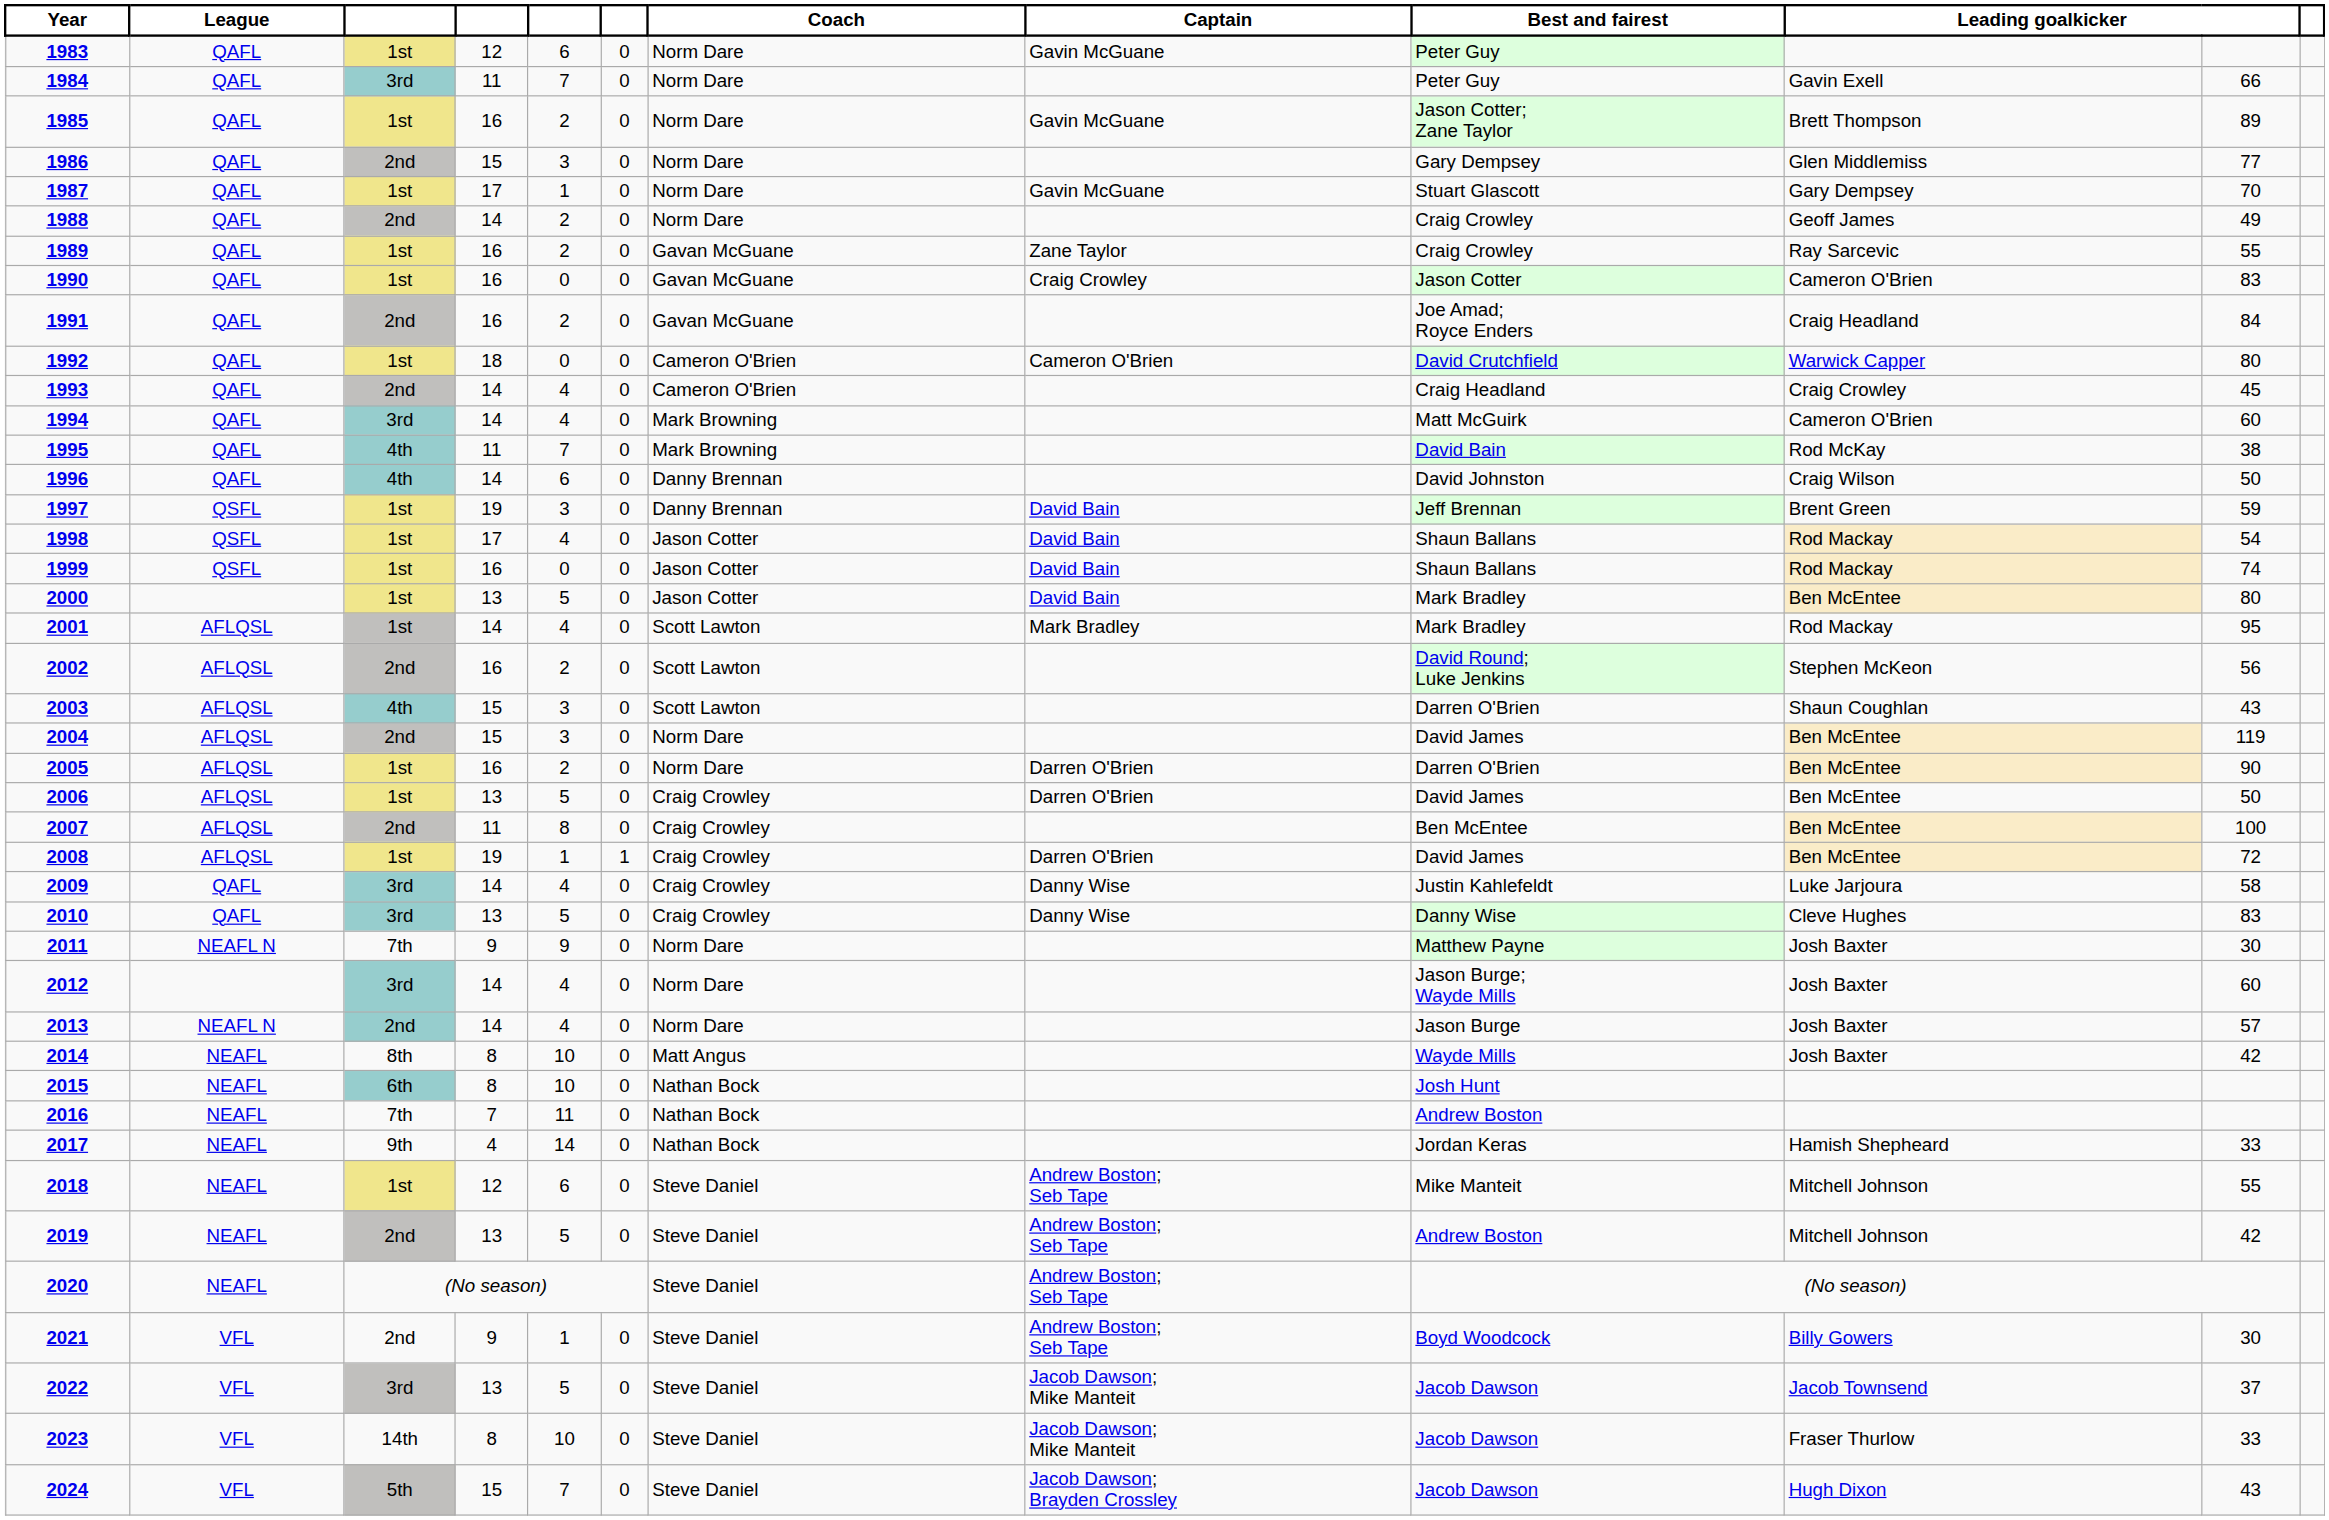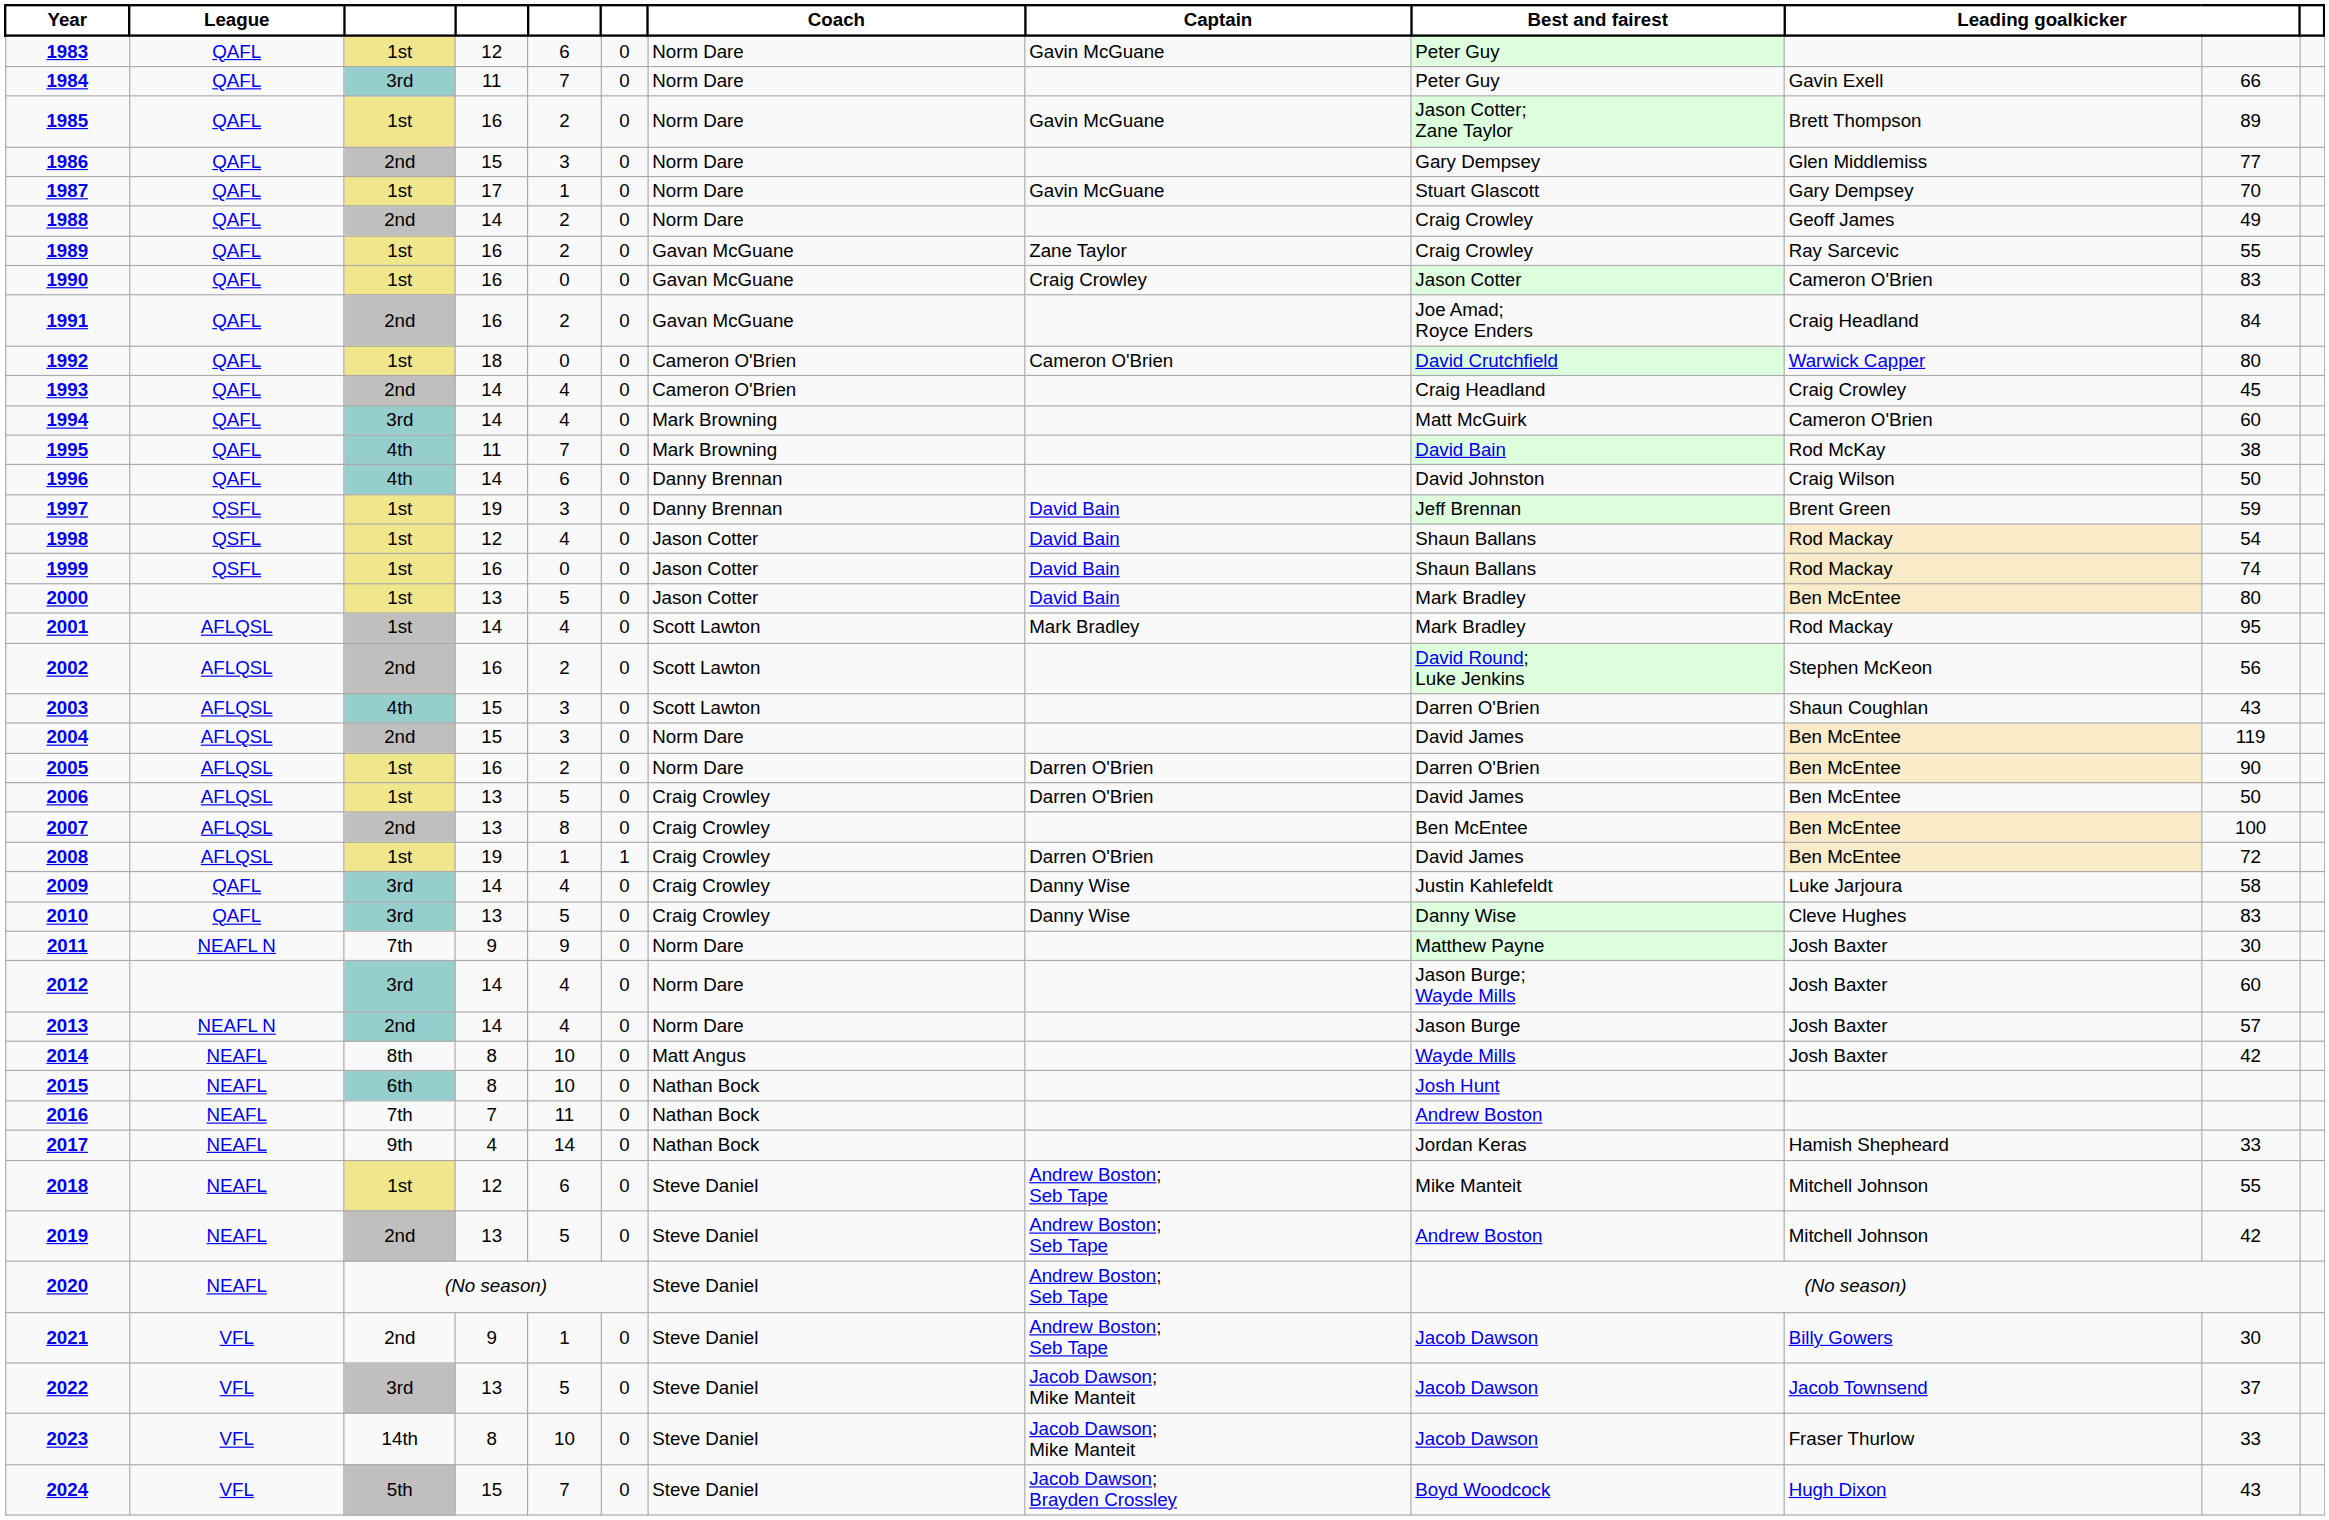(492, 538) 17 -> (492, 538) 12
(492, 827) 11 -> (492, 827) 13
(1483, 1337) Boyd Woodcock -> (1477, 1337) Jacob Dawson
(1477, 1489) Jacob Dawson -> (1483, 1489) Boyd Woodcock
